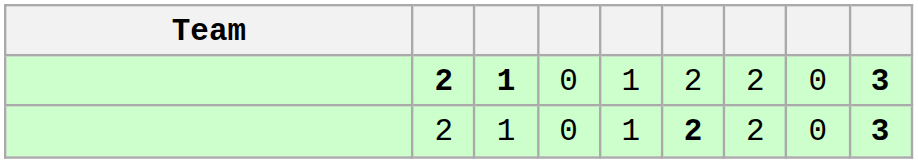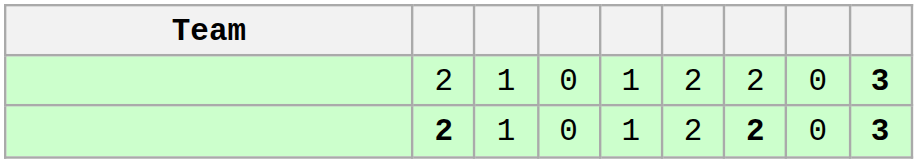(444, 81) bold -> (444, 81) normal
(506, 81) bold -> (506, 81) normal
(444, 131) normal -> (444, 131) bold
(693, 131) bold -> (693, 131) normal
(755, 131) normal -> (755, 131) bold
